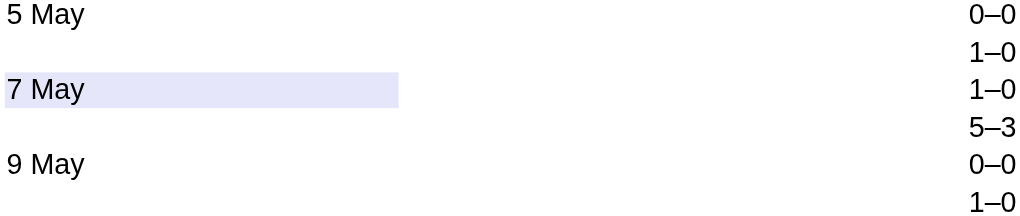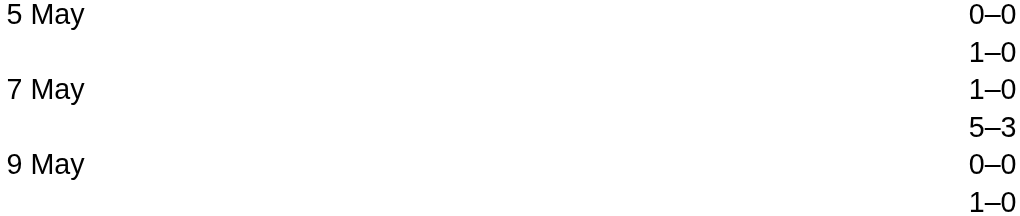(46, 89) lavender background -> (46, 89) no background
